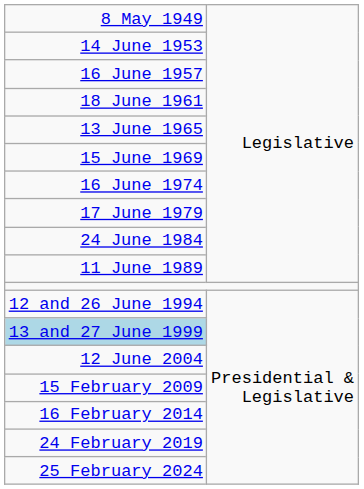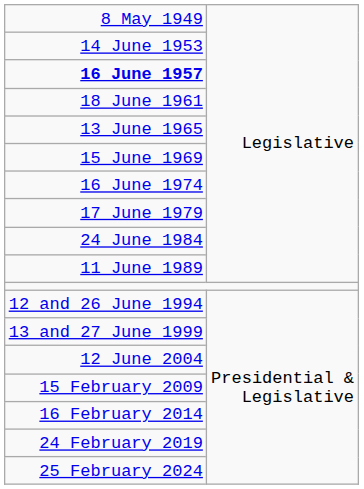(142, 74) normal -> (142, 74) bold
(106, 332) lightblue background -> (106, 332) no background
